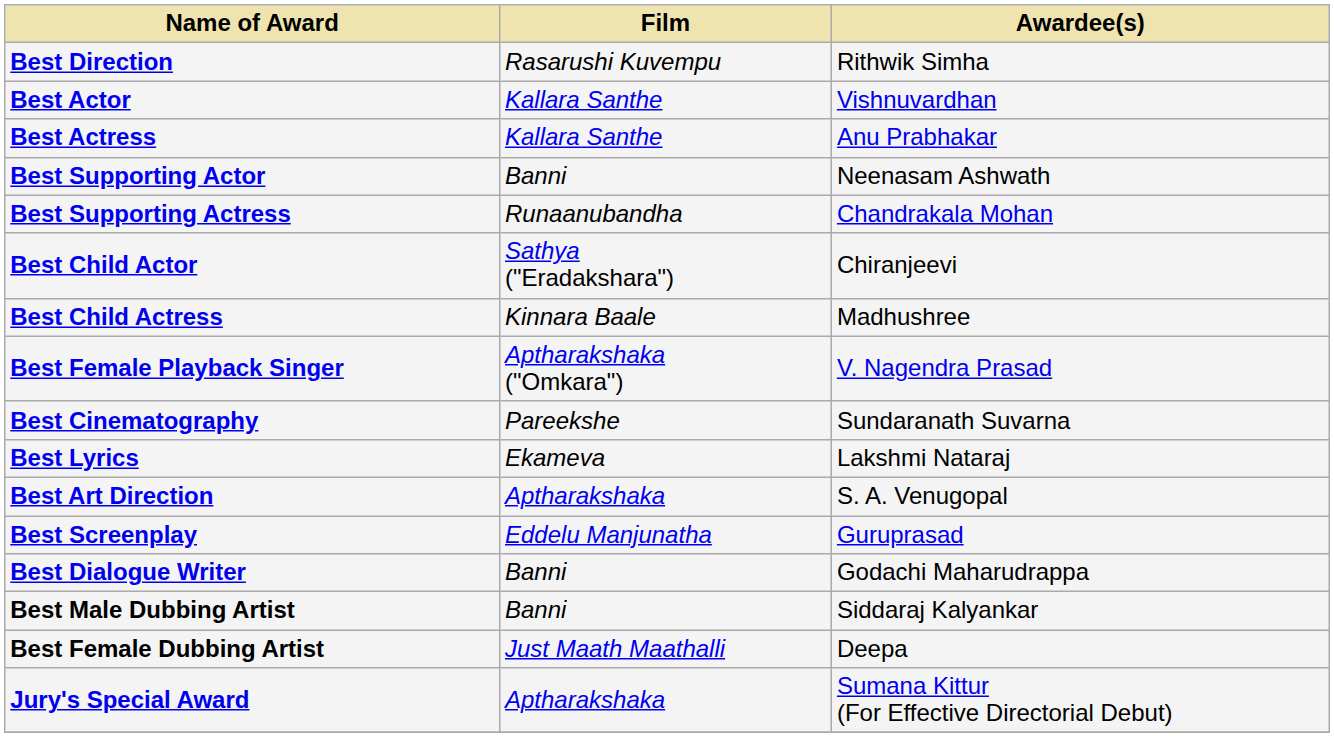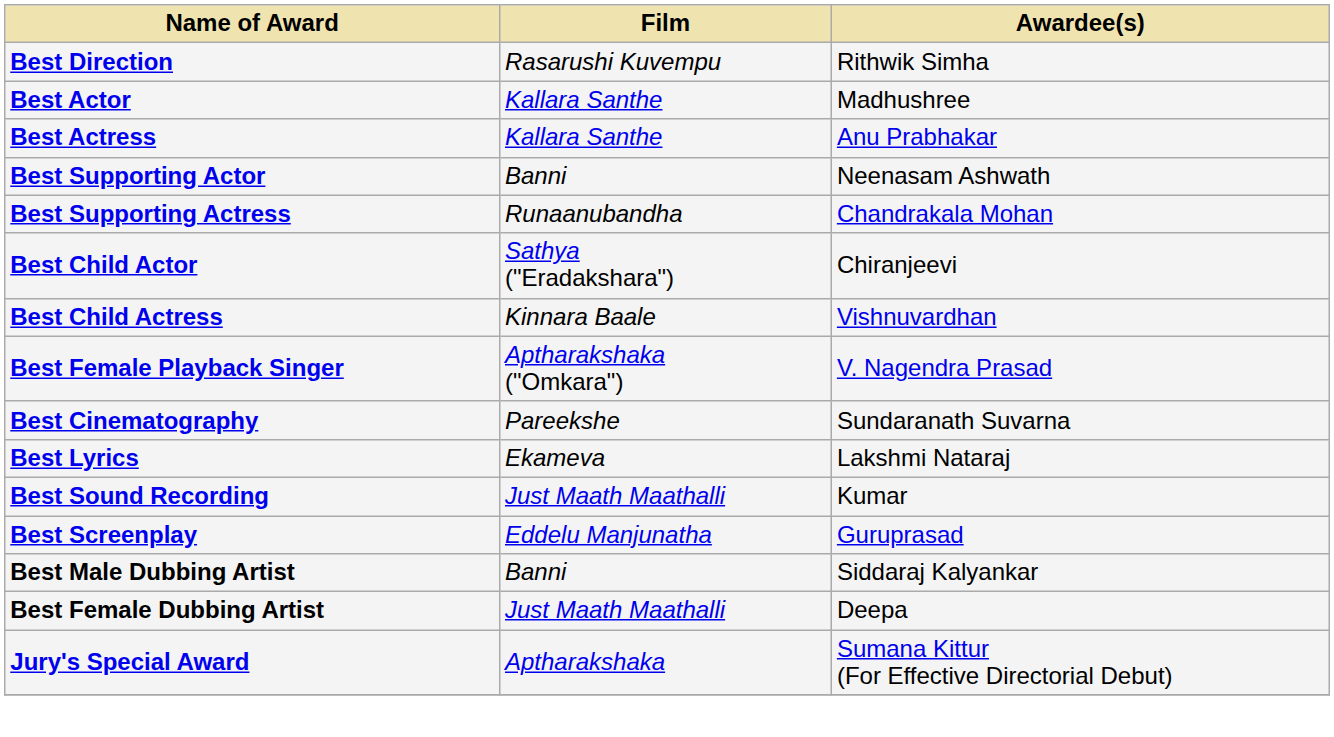(917, 99) Vishnuvardhan -> (904, 99) Madhushree
(904, 316) Madhushree -> (917, 316) Vishnuvardhan
+ row: (140, 496)
- row: (112, 496)
- row: (128, 572)
